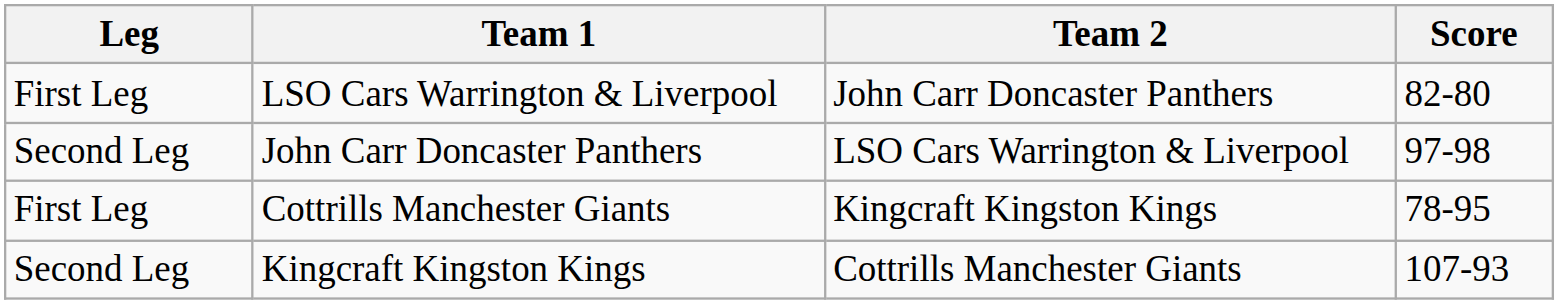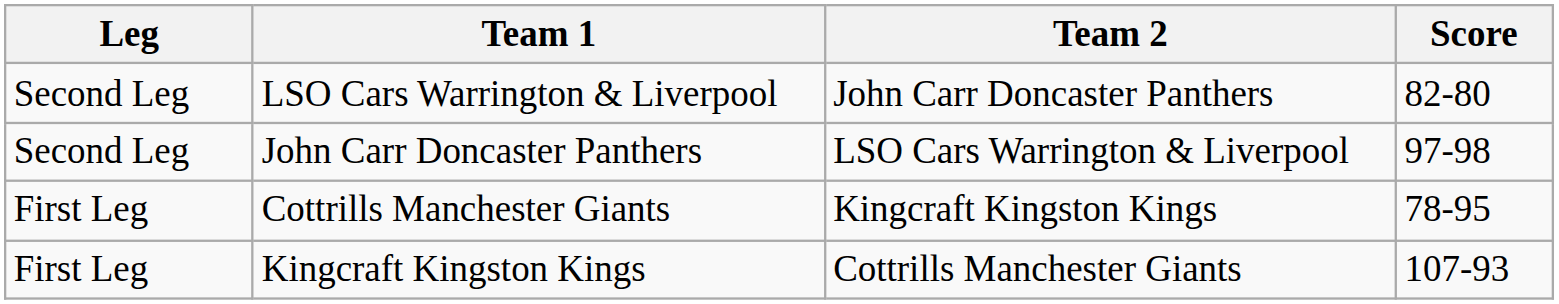(81, 92) First Leg -> (101, 92) Second Leg
(101, 268) Second Leg -> (81, 268) First Leg
